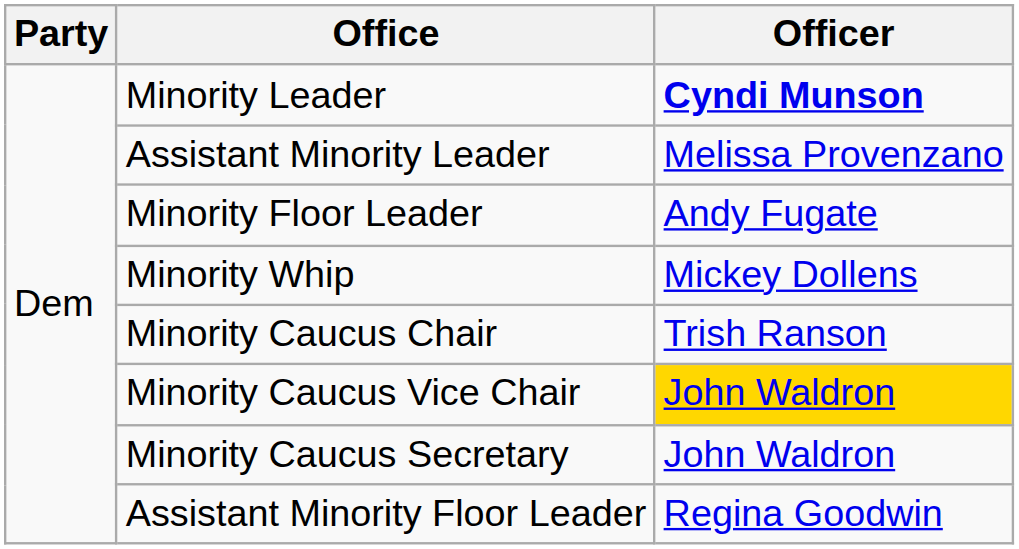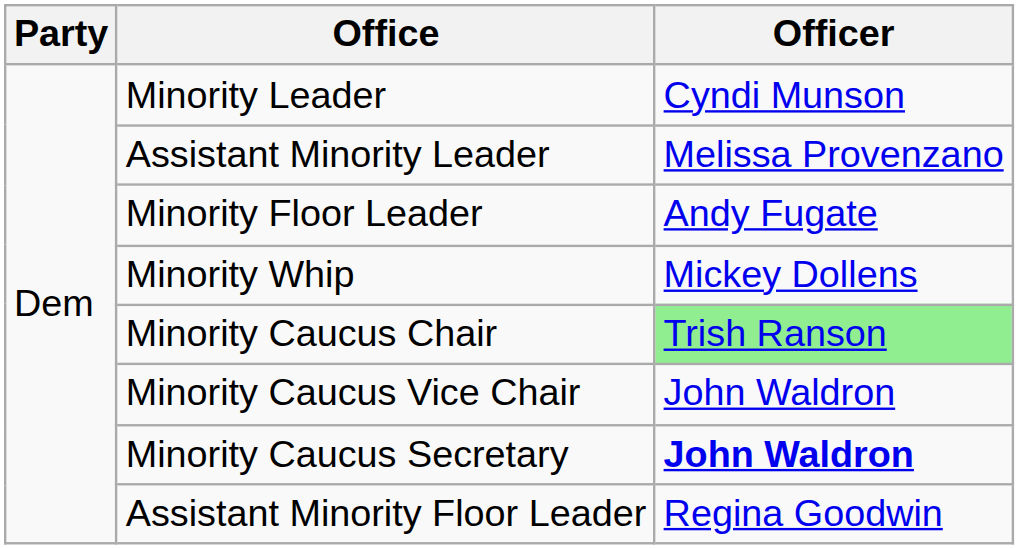(794, 94) bold -> (784, 94) normal
(775, 333) no background -> (775, 333) lightgreen background
(779, 393) gold background -> (779, 393) no background
(779, 453) normal -> (789, 453) bold
